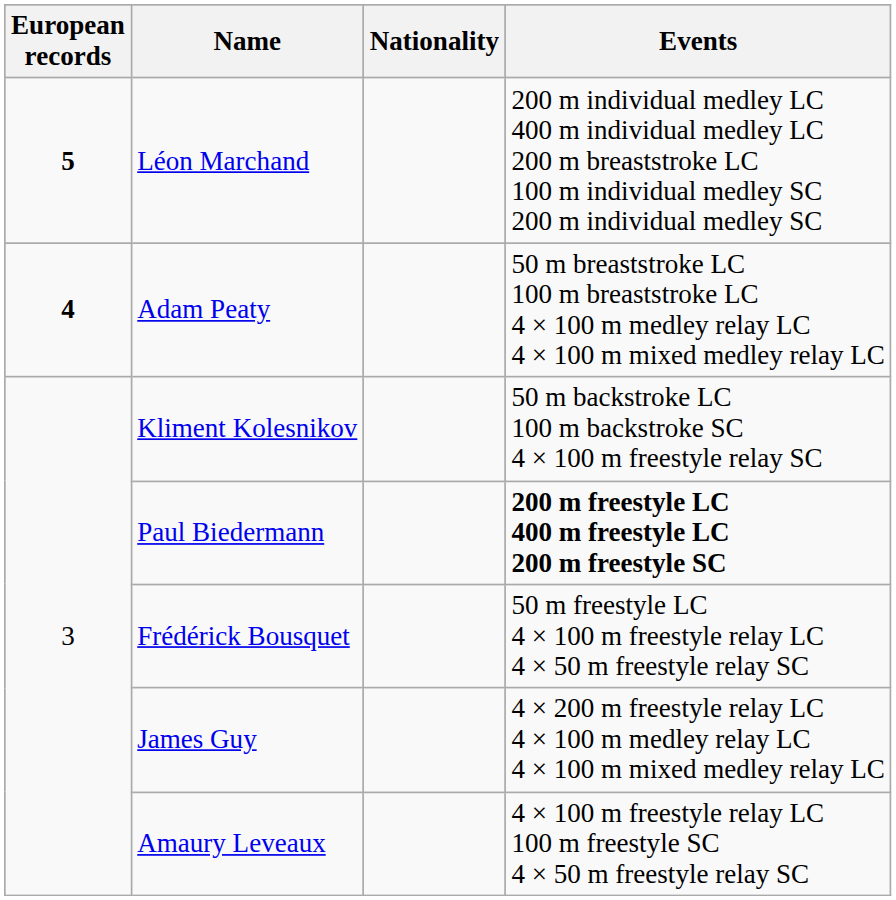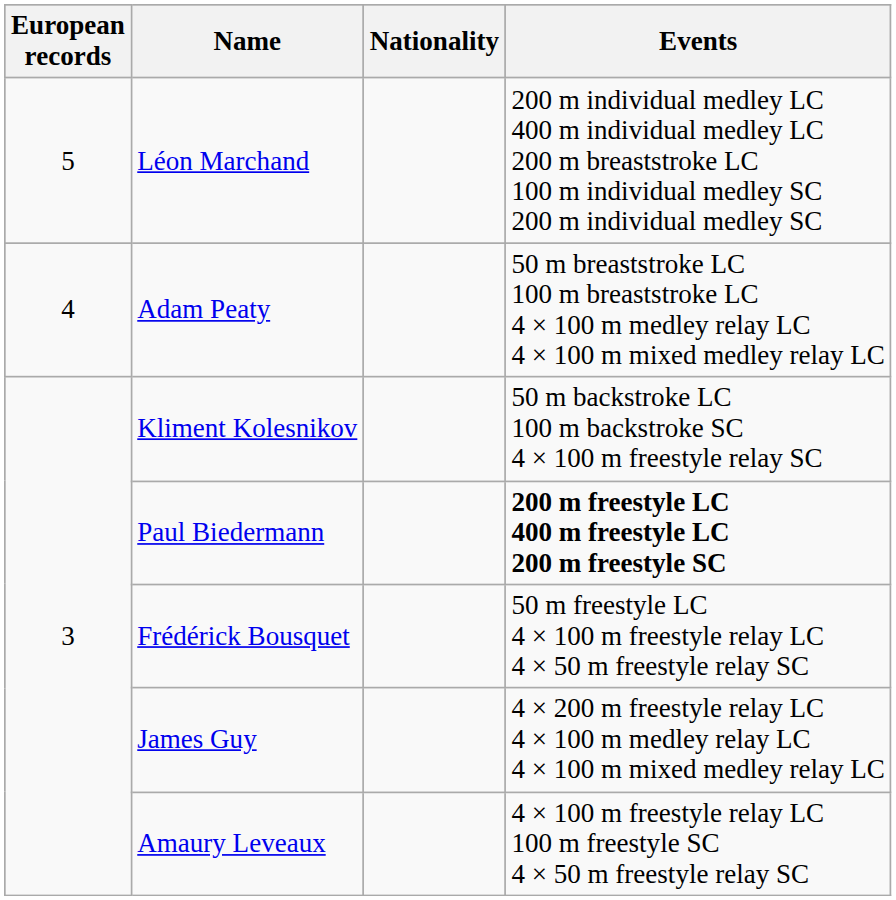(68, 160) bold -> (68, 160) normal
(68, 309) bold -> (68, 309) normal
